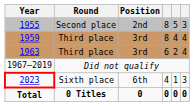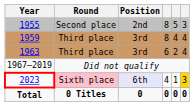(86, 80) no background -> (86, 80) pink background
(140, 80) no background -> (140, 80) lavender background
(185, 80) no background -> (185, 80) gold background
